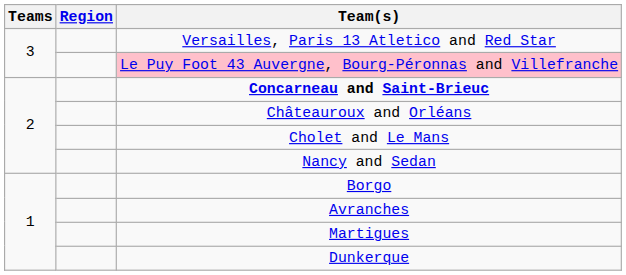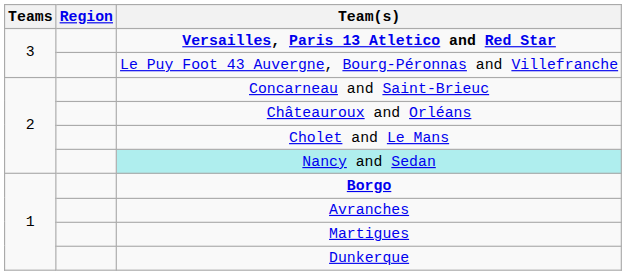(369, 41) normal -> (369, 41) bold
(369, 65) pink background -> (369, 65) no background
(369, 89) bold -> (369, 89) normal
(369, 162) no background -> (369, 162) paleturquoise background
(369, 186) normal -> (369, 186) bold
